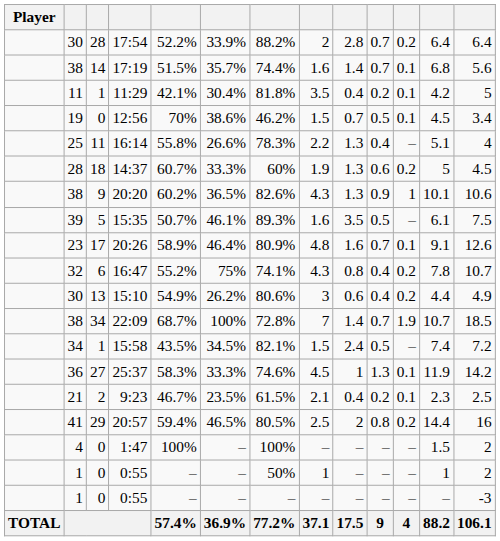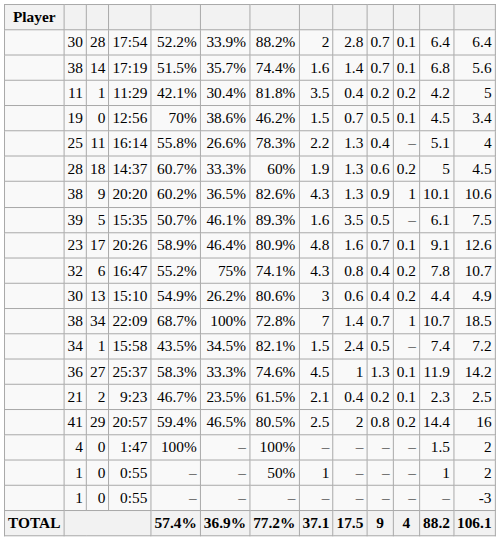(406, 42) 0.2 -> (406, 42) 0.1
(406, 93) 0.1 -> (406, 93) 0.2
(406, 321) 1.9 -> (412, 321) 1
